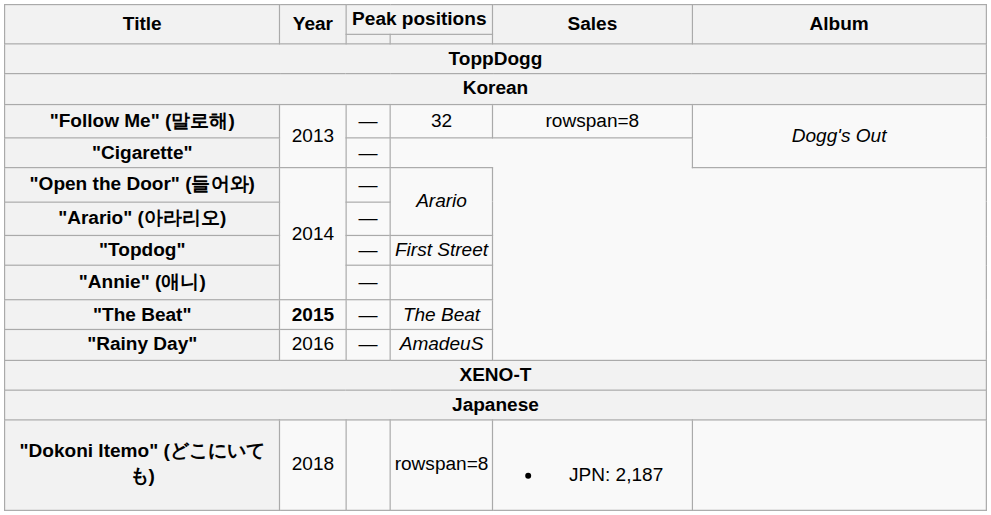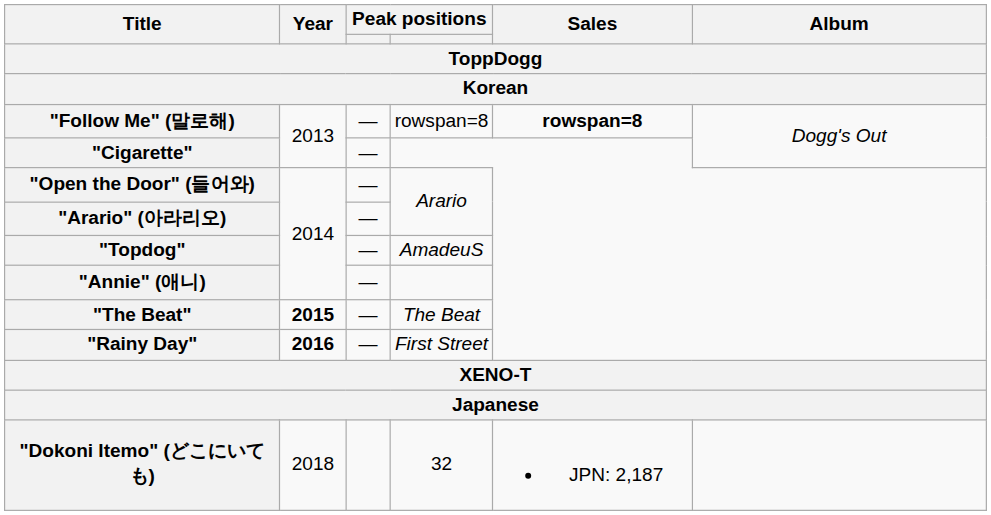(442, 120) 32 -> (442, 120) rowspan=8
(592, 120) normal -> (592, 120) bold
(442, 250) First Street -> (442, 250) AmadeuS
(313, 344) normal -> (313, 344) bold
(442, 344) AmadeuS -> (442, 344) First Street
(442, 464) rowspan=8 -> (442, 464) 32
